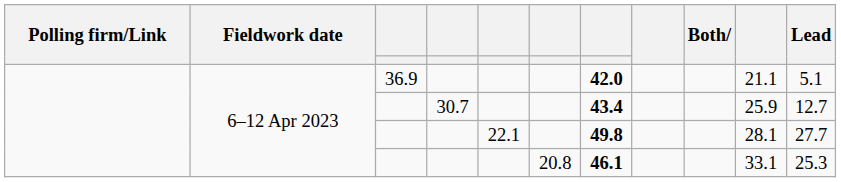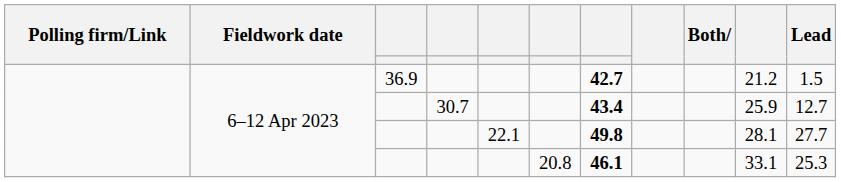(607, 78) 42.0 -> (607, 78) 42.7
(761, 78) 21.1 -> (761, 78) 21.2
(811, 78) 5.1 -> (811, 78) 1.5
